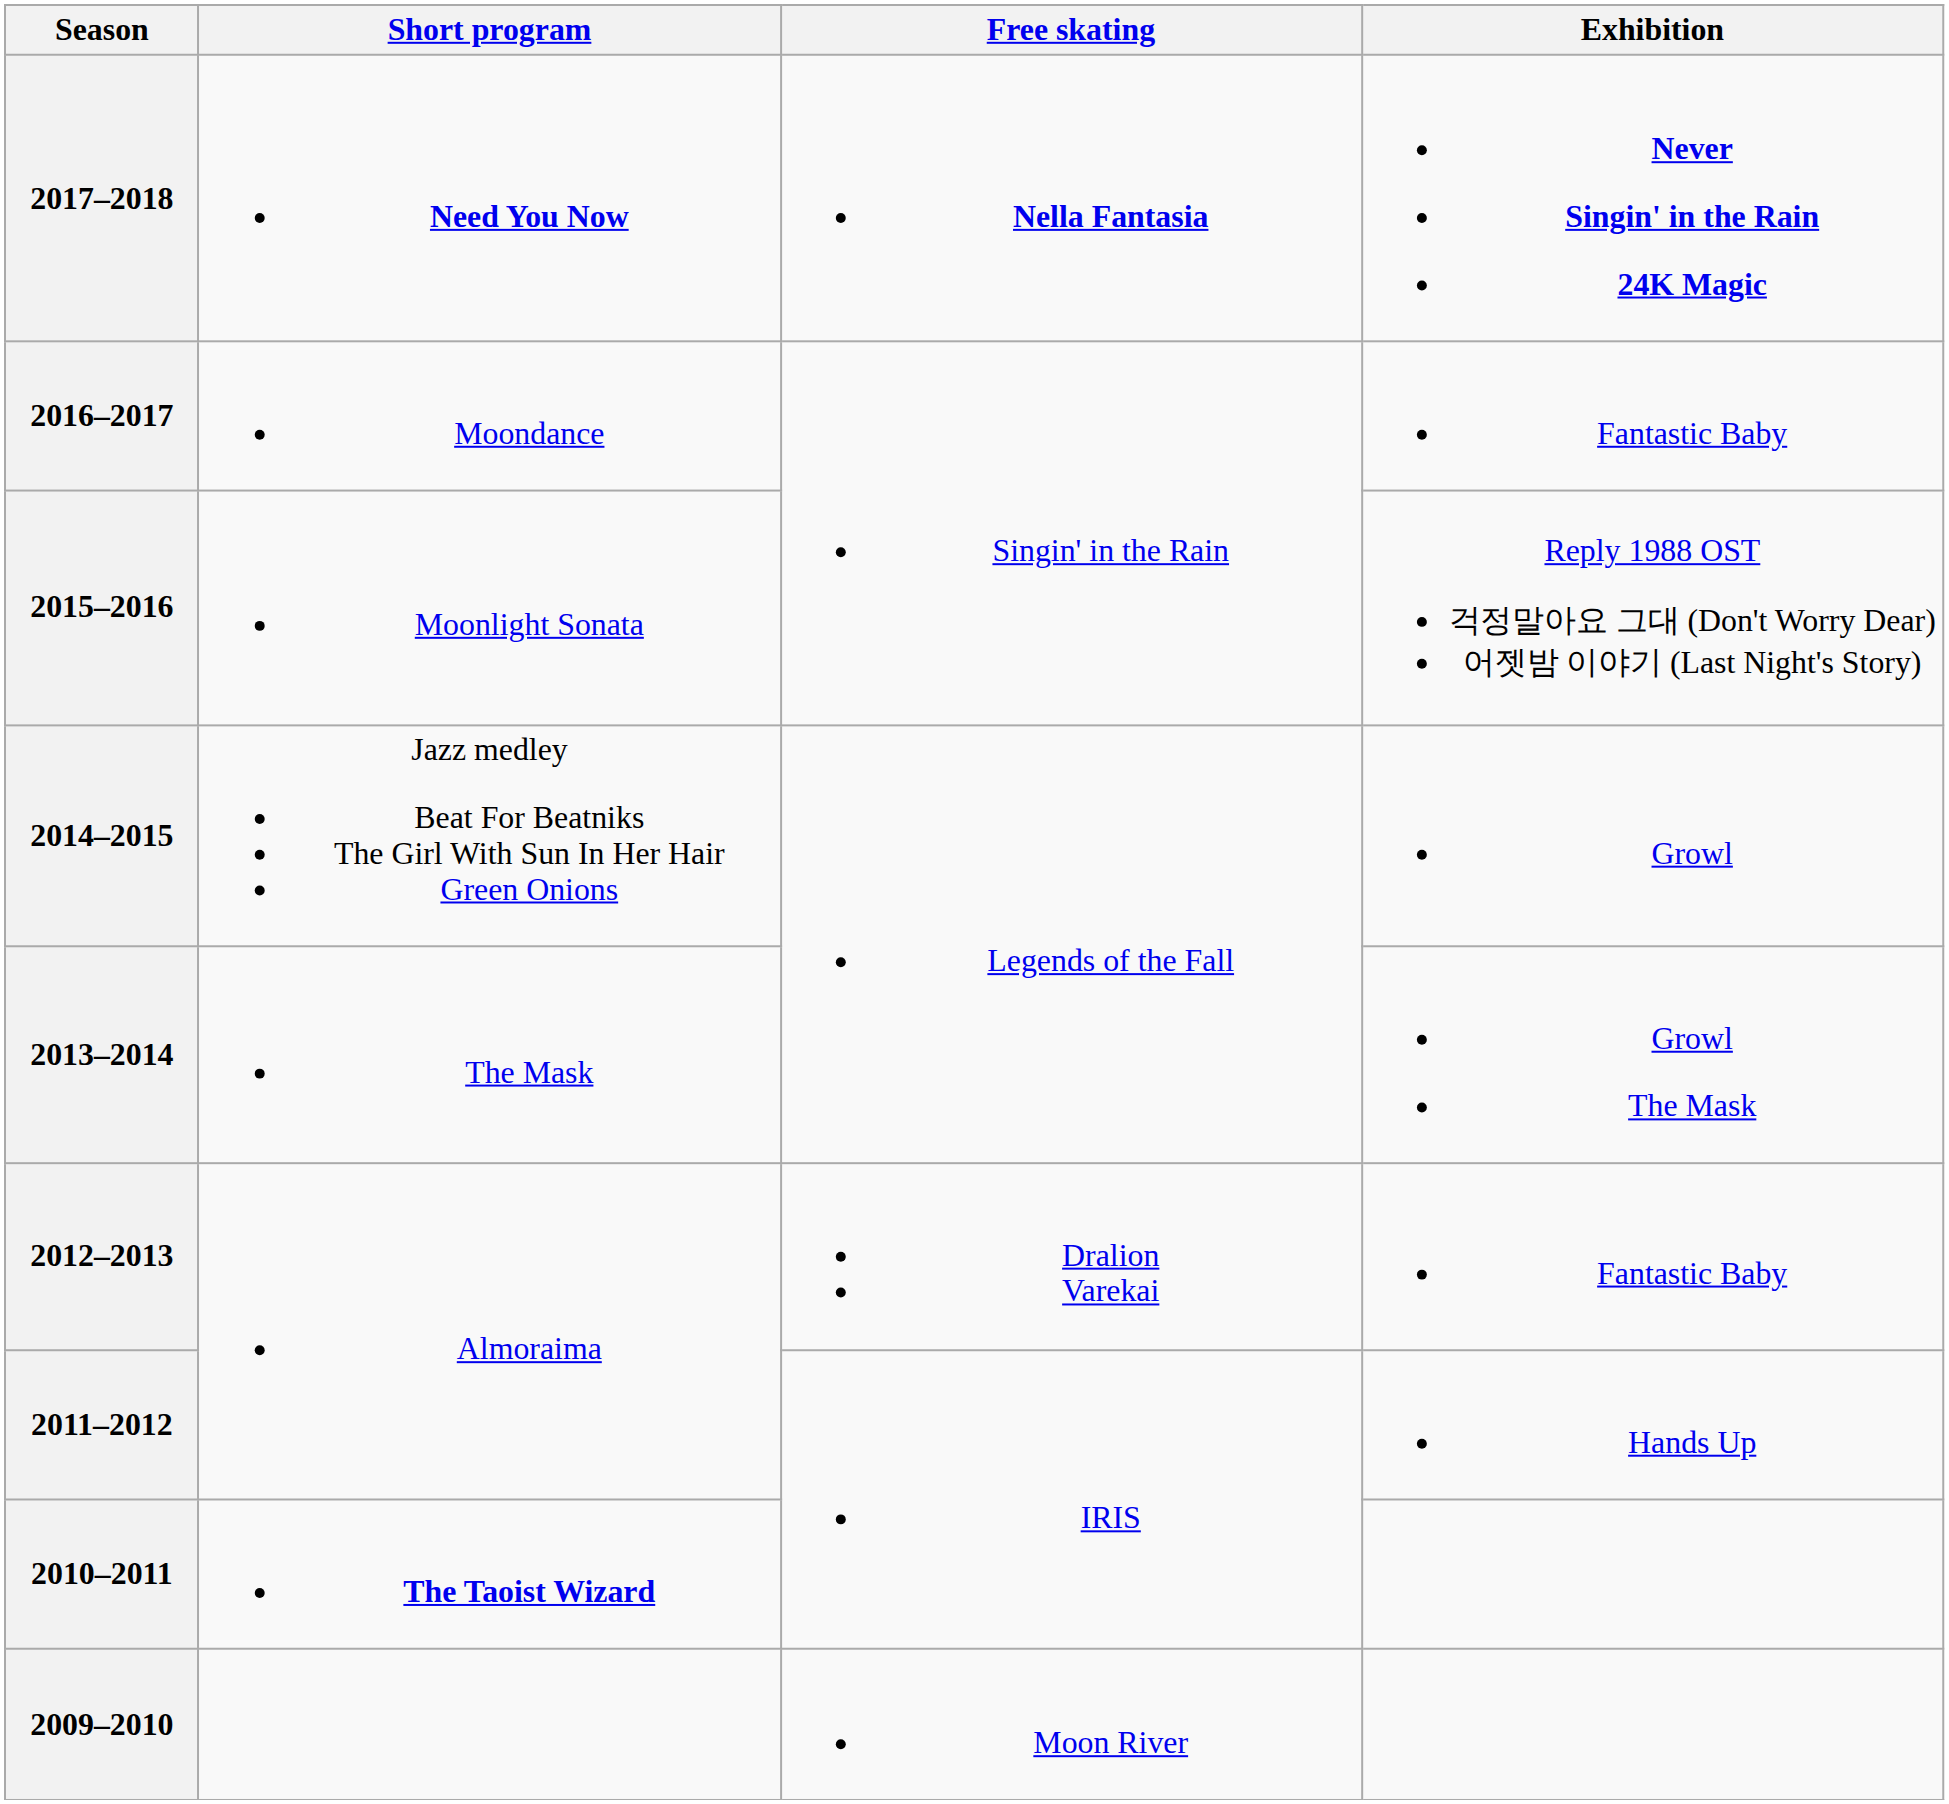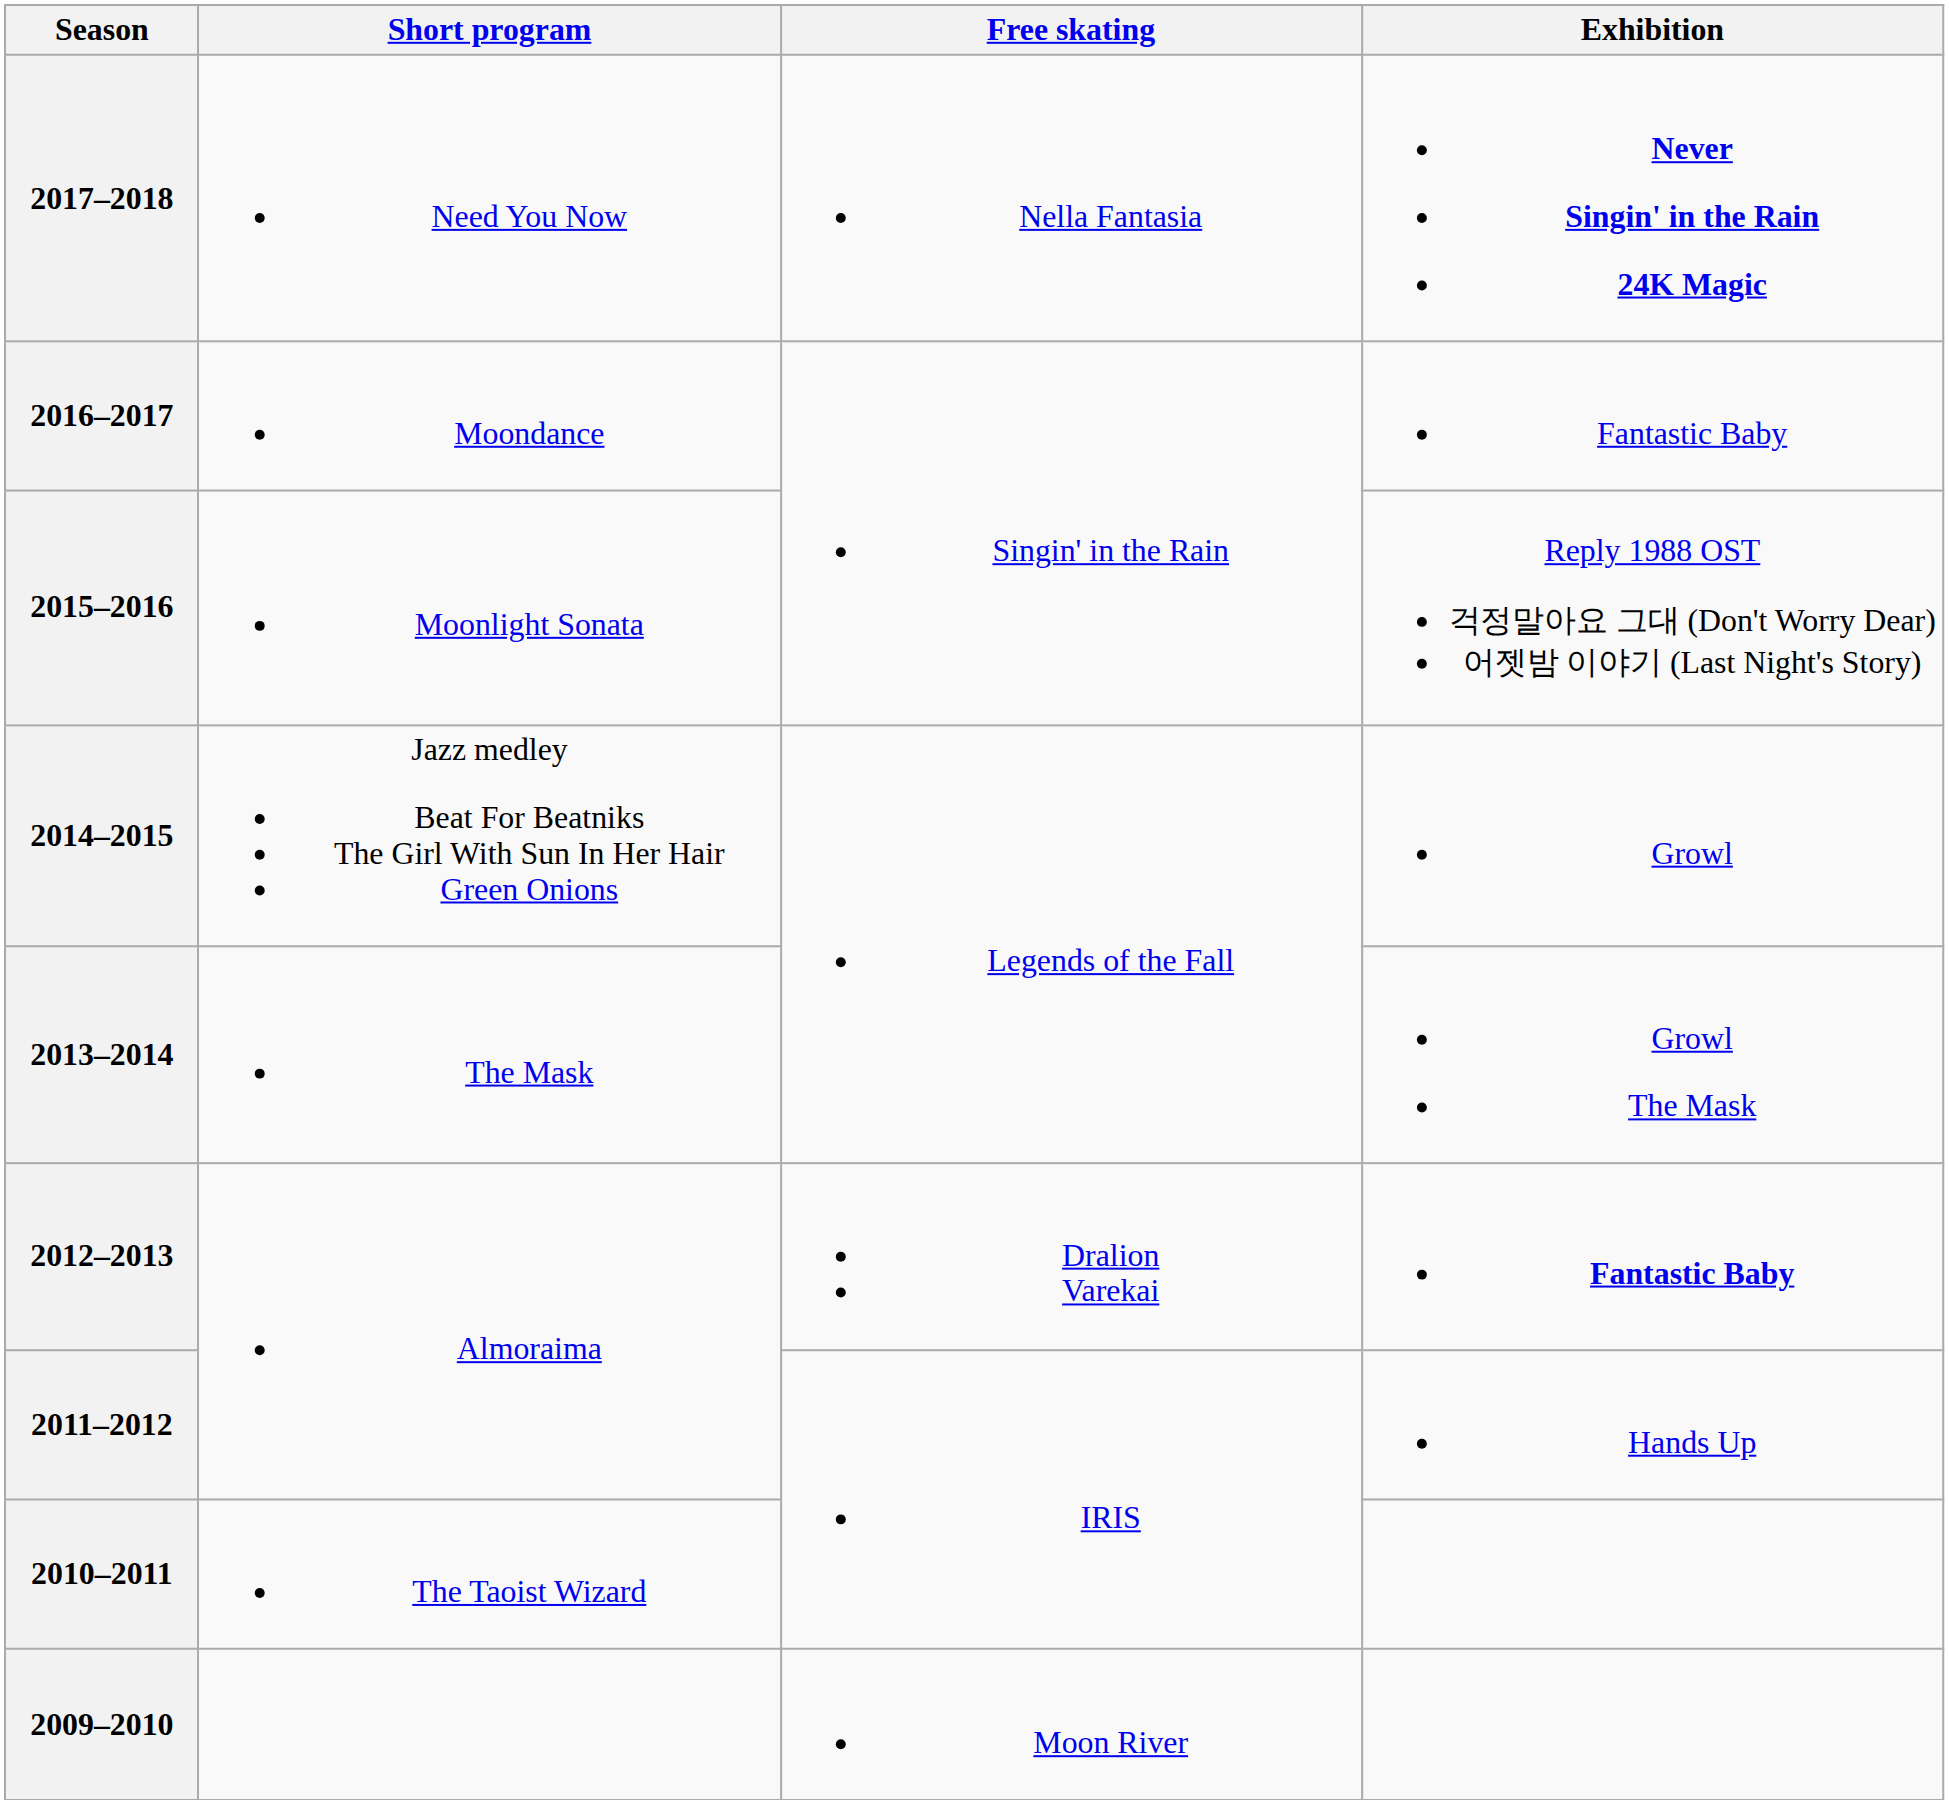(490, 216) bold -> (490, 216) normal
(1071, 216) bold -> (1071, 216) normal
(1652, 1274) normal -> (1652, 1274) bold
(490, 1592) bold -> (490, 1592) normal
